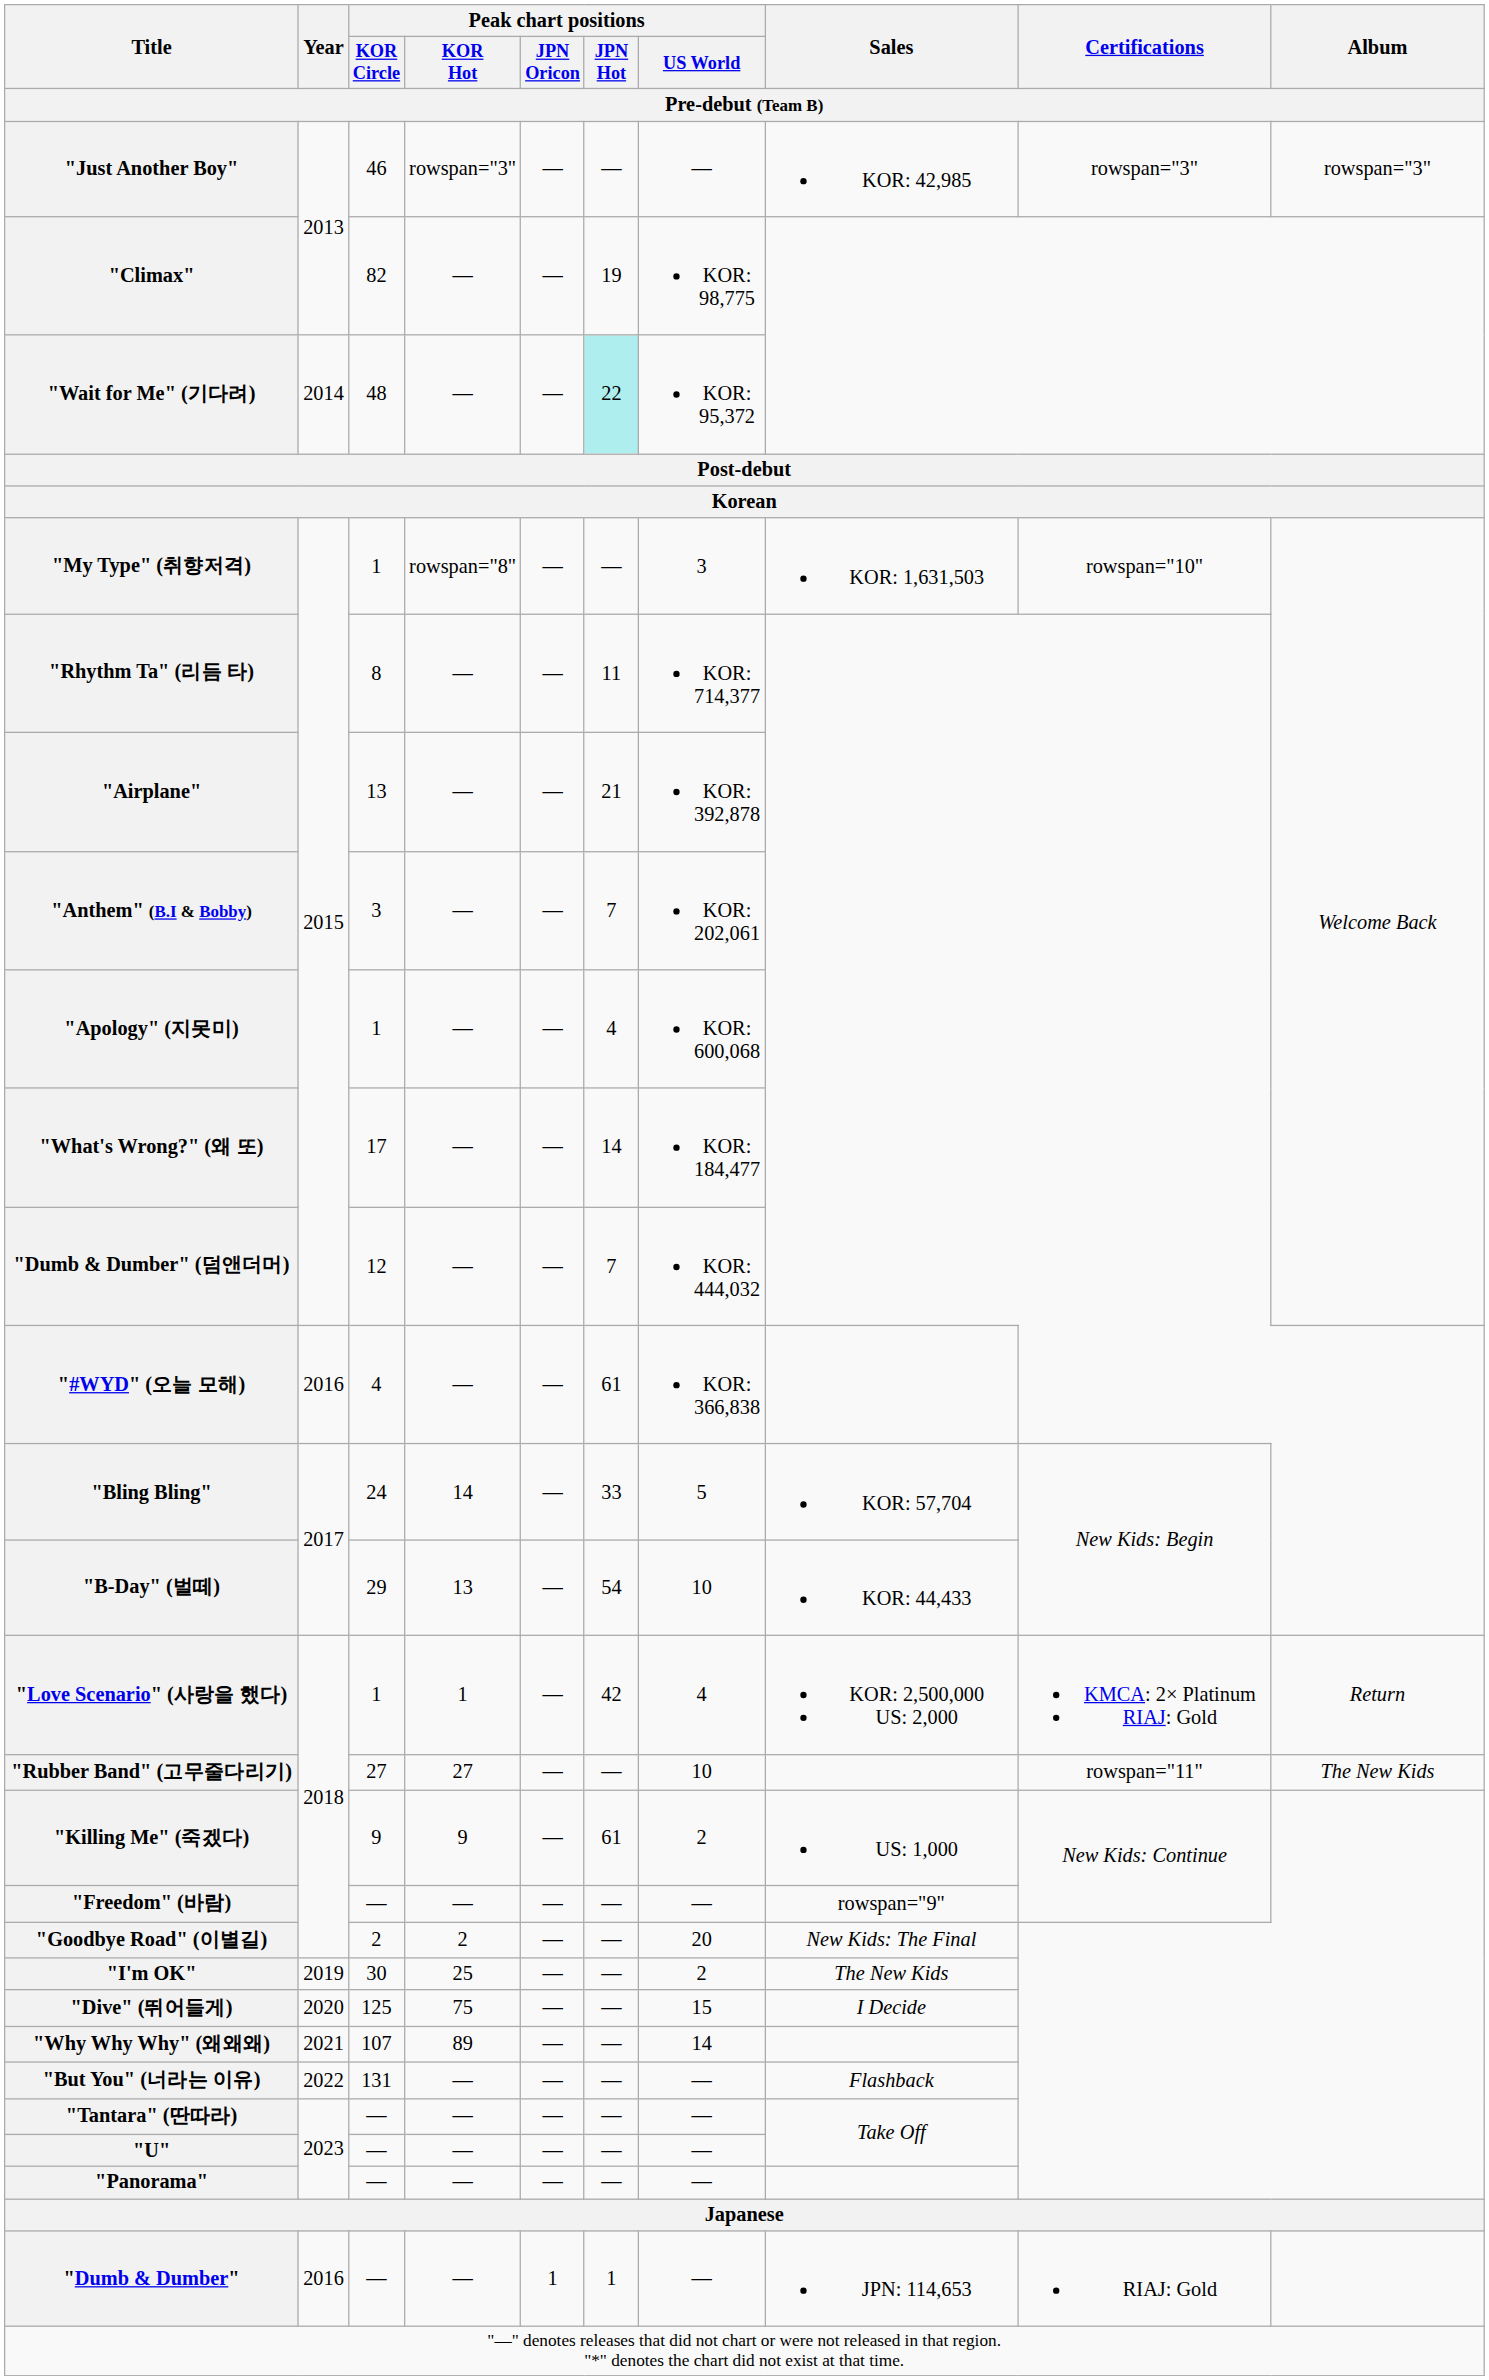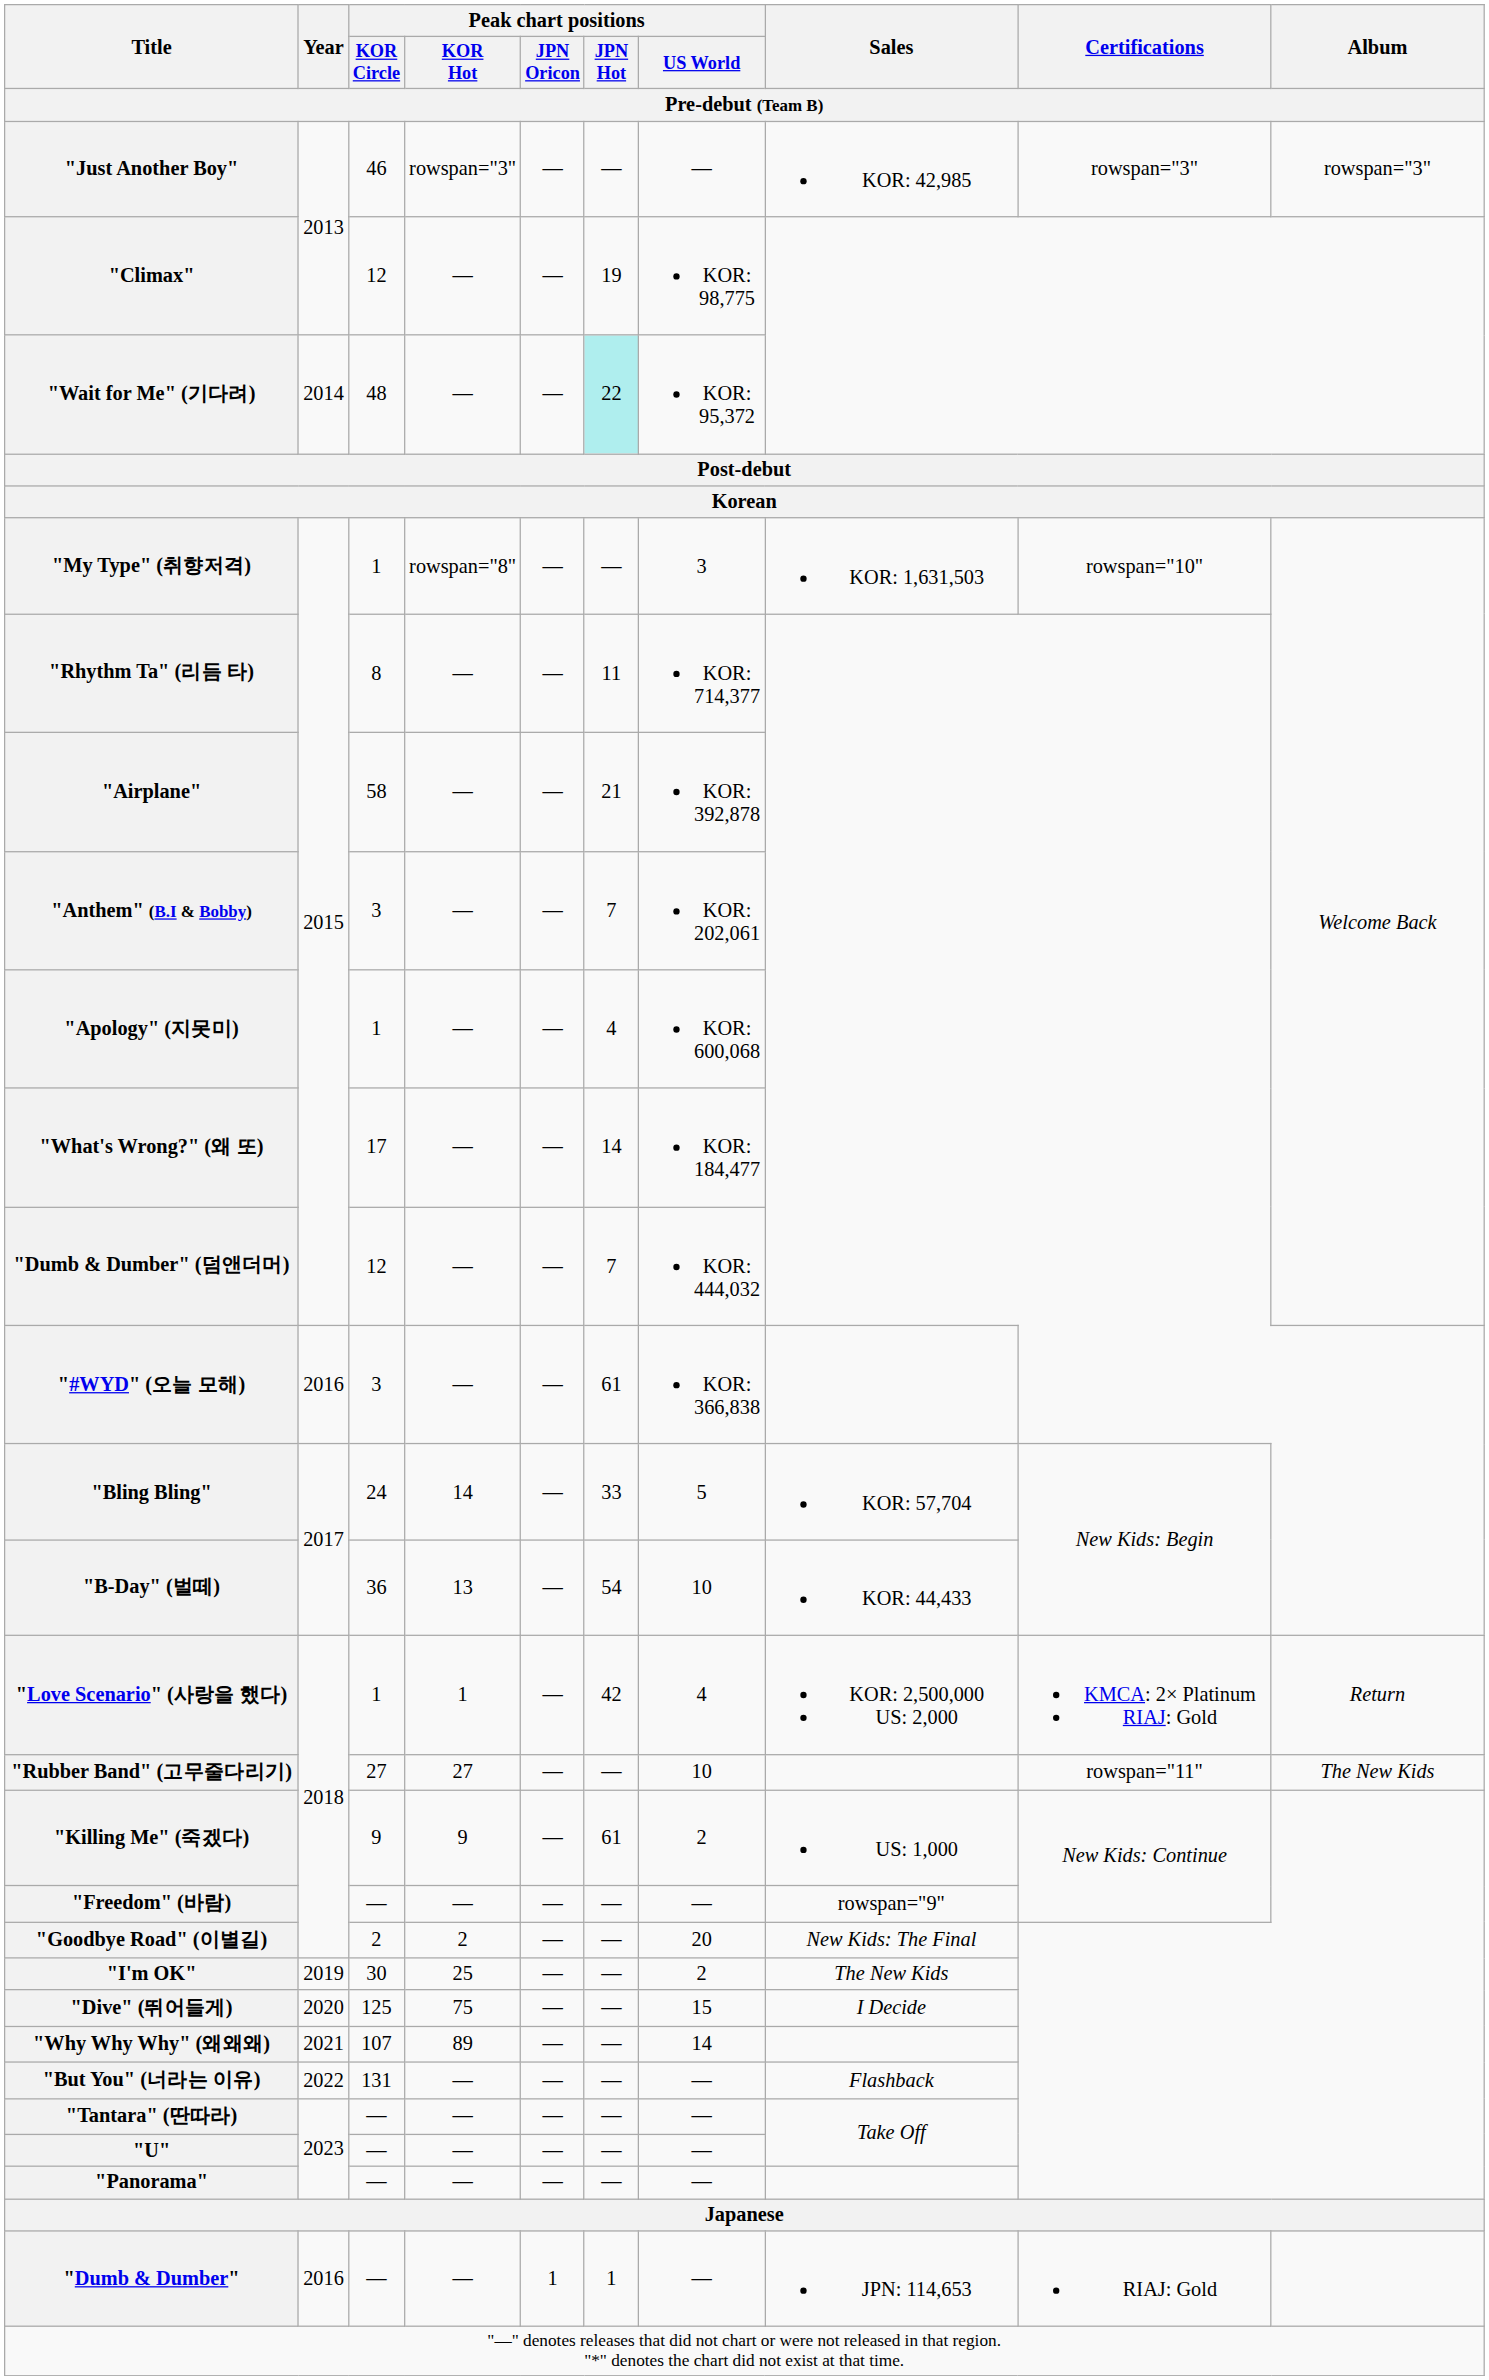(376, 275) 82 -> (376, 275) 12
(376, 791) 13 -> (376, 791) 58
(376, 1384) 4 -> (376, 1384) 3
(376, 1587) 29 -> (376, 1587) 36
